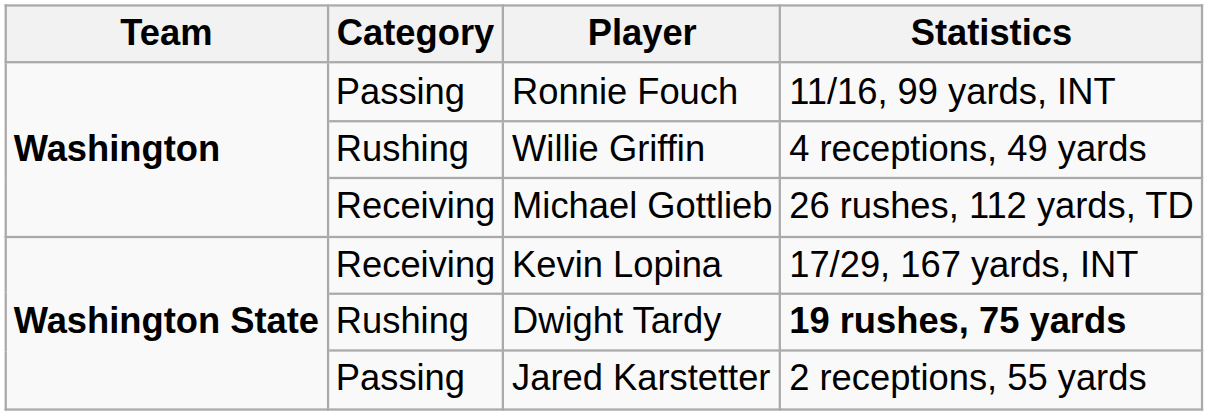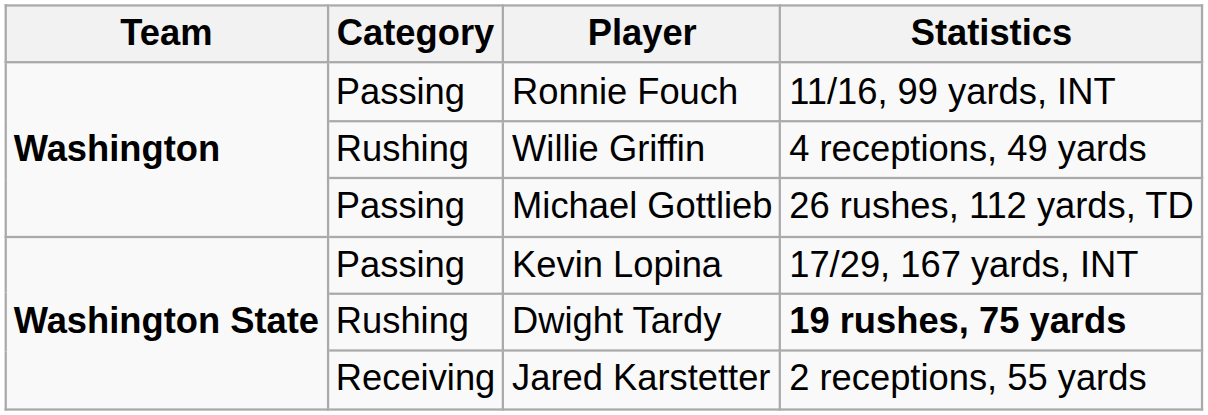(416, 206) Receiving -> (400, 206) Passing
(416, 264) Receiving -> (400, 264) Passing
(400, 379) Passing -> (416, 379) Receiving
